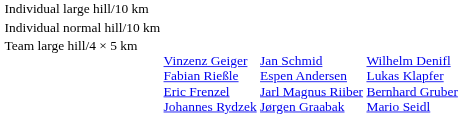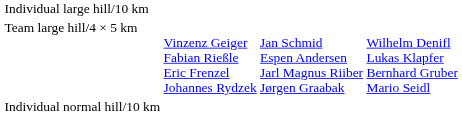rows swapped: (82, 27) <-> (71, 46)
